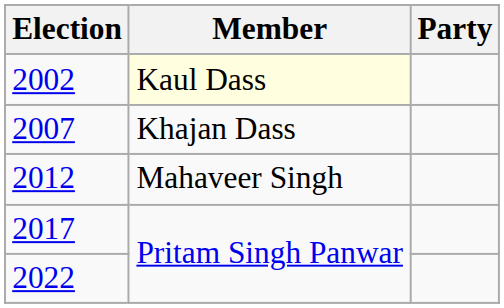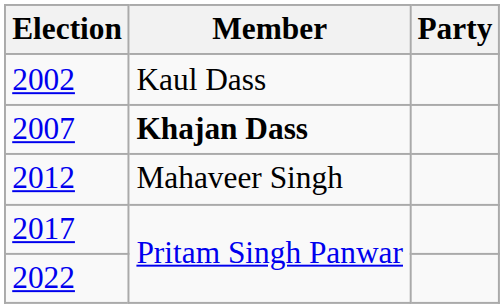(201, 79) lightyellow background -> (201, 79) no background
(216, 128) normal -> (222, 128) bold
